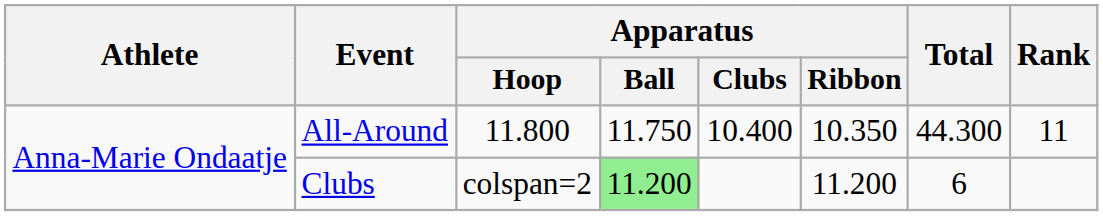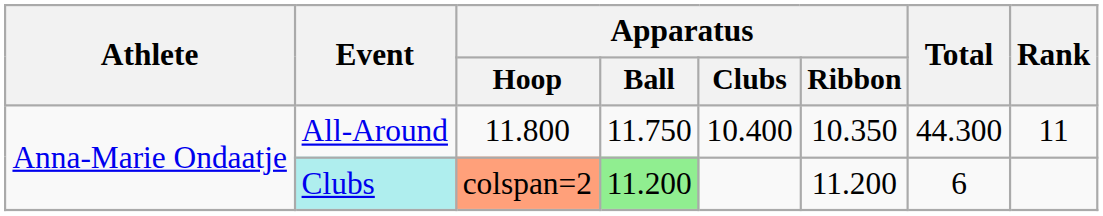(338, 183) no background -> (338, 183) paleturquoise background
(527, 183) no background -> (527, 183) lightsalmon background
